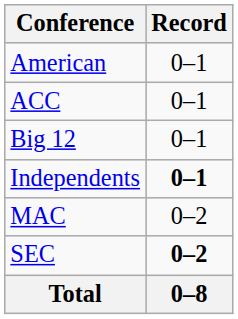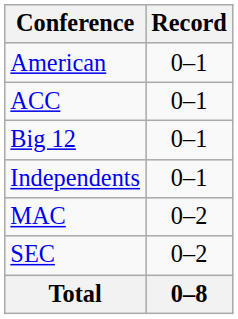(189, 178) bold -> (189, 178) normal
(189, 255) bold -> (189, 255) normal
